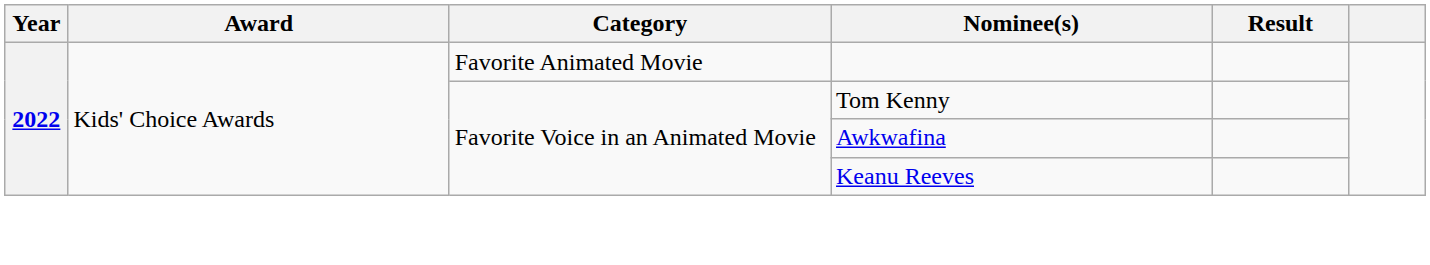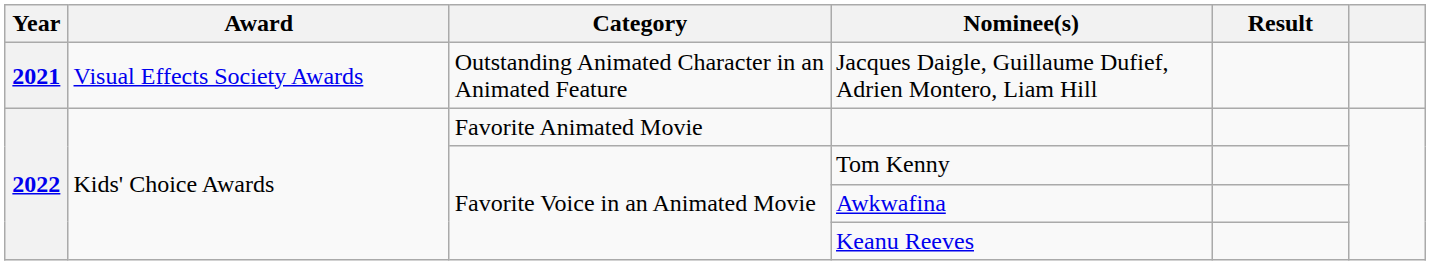+ row: (1002, 75)
